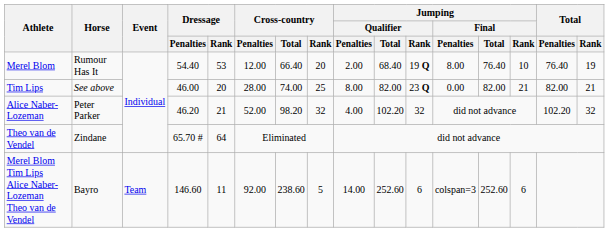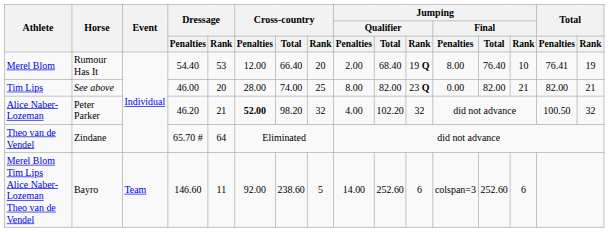(557, 66) 76.40 -> (557, 66) 76.41
(255, 110) normal -> (255, 110) bold
(557, 110) 102.20 -> (557, 110) 100.50
